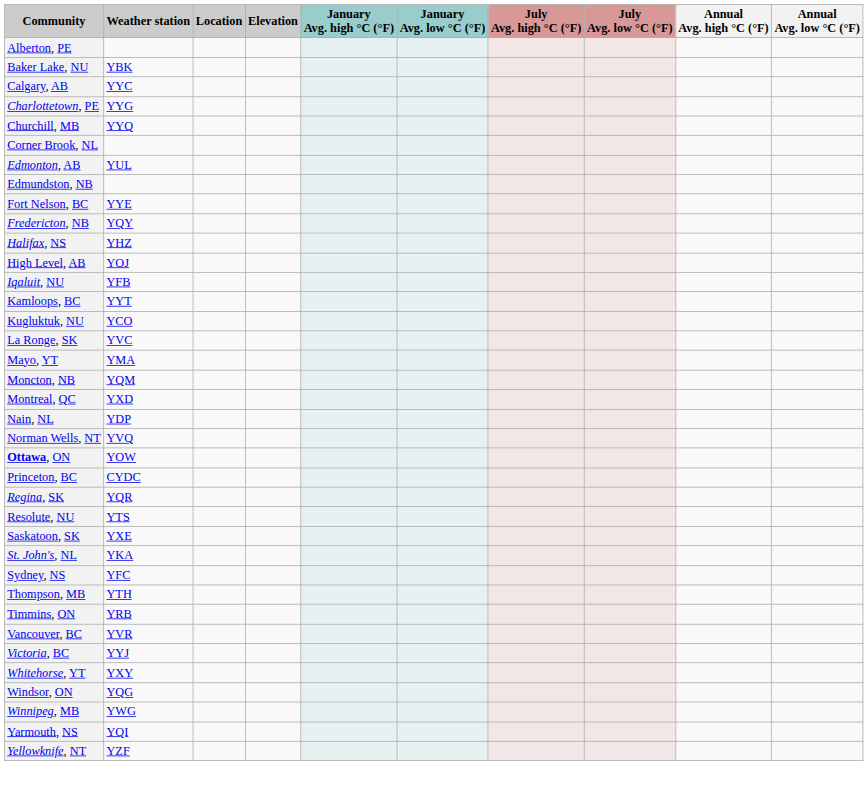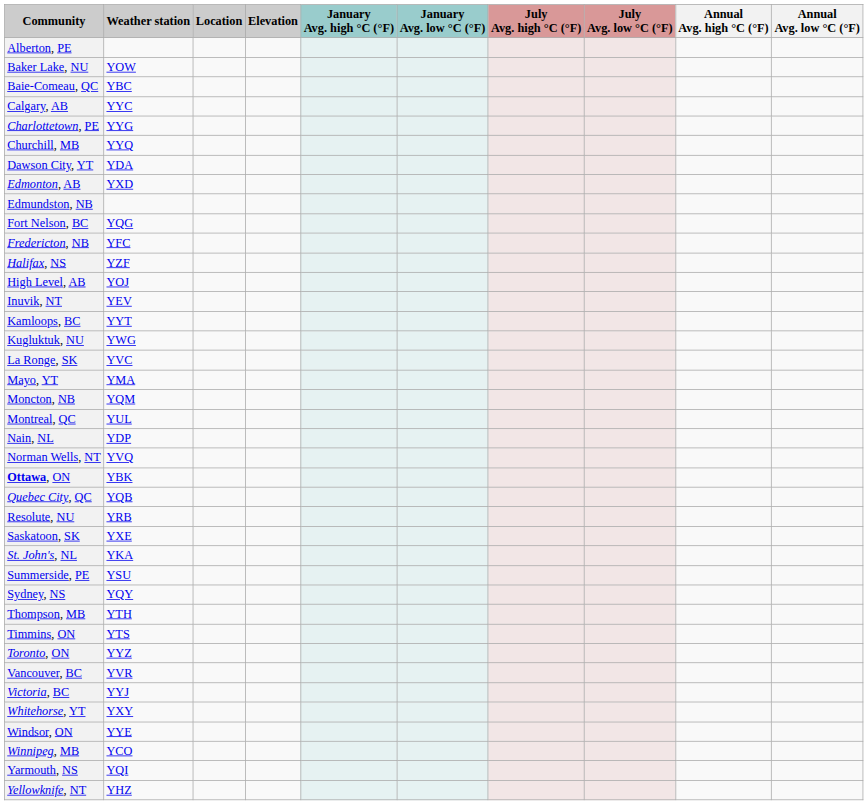(119, 67) YBK -> (121, 67) YOW
+ row: (53, 86)
- row: (53, 145)
+ row: (50, 164)
(119, 164) YUL -> (120, 184) YXD
(119, 203) YYE -> (120, 223) YQG
(120, 223) YQY -> (118, 243) YFC
(119, 243) YHZ -> (118, 262) YZF
+ row: (35, 301)
- row: (36, 282)
(119, 321) YCO -> (121, 340) YWG
(120, 399) YXD -> (119, 418) YUL
(121, 457) YOW -> (119, 477) YBK
- row: (42, 477)
+ row: (49, 497)
- row: (36, 497)
(118, 516) YTS -> (119, 516) YRB
+ row: (48, 575)
(118, 575) YFC -> (120, 594) YQY
(119, 614) YRB -> (118, 633) YTS
+ row: (38, 653)
(120, 692) YQG -> (119, 731) YYE
(121, 711) YWG -> (119, 751) YCO
(118, 751) YZF -> (119, 790) YHZ
